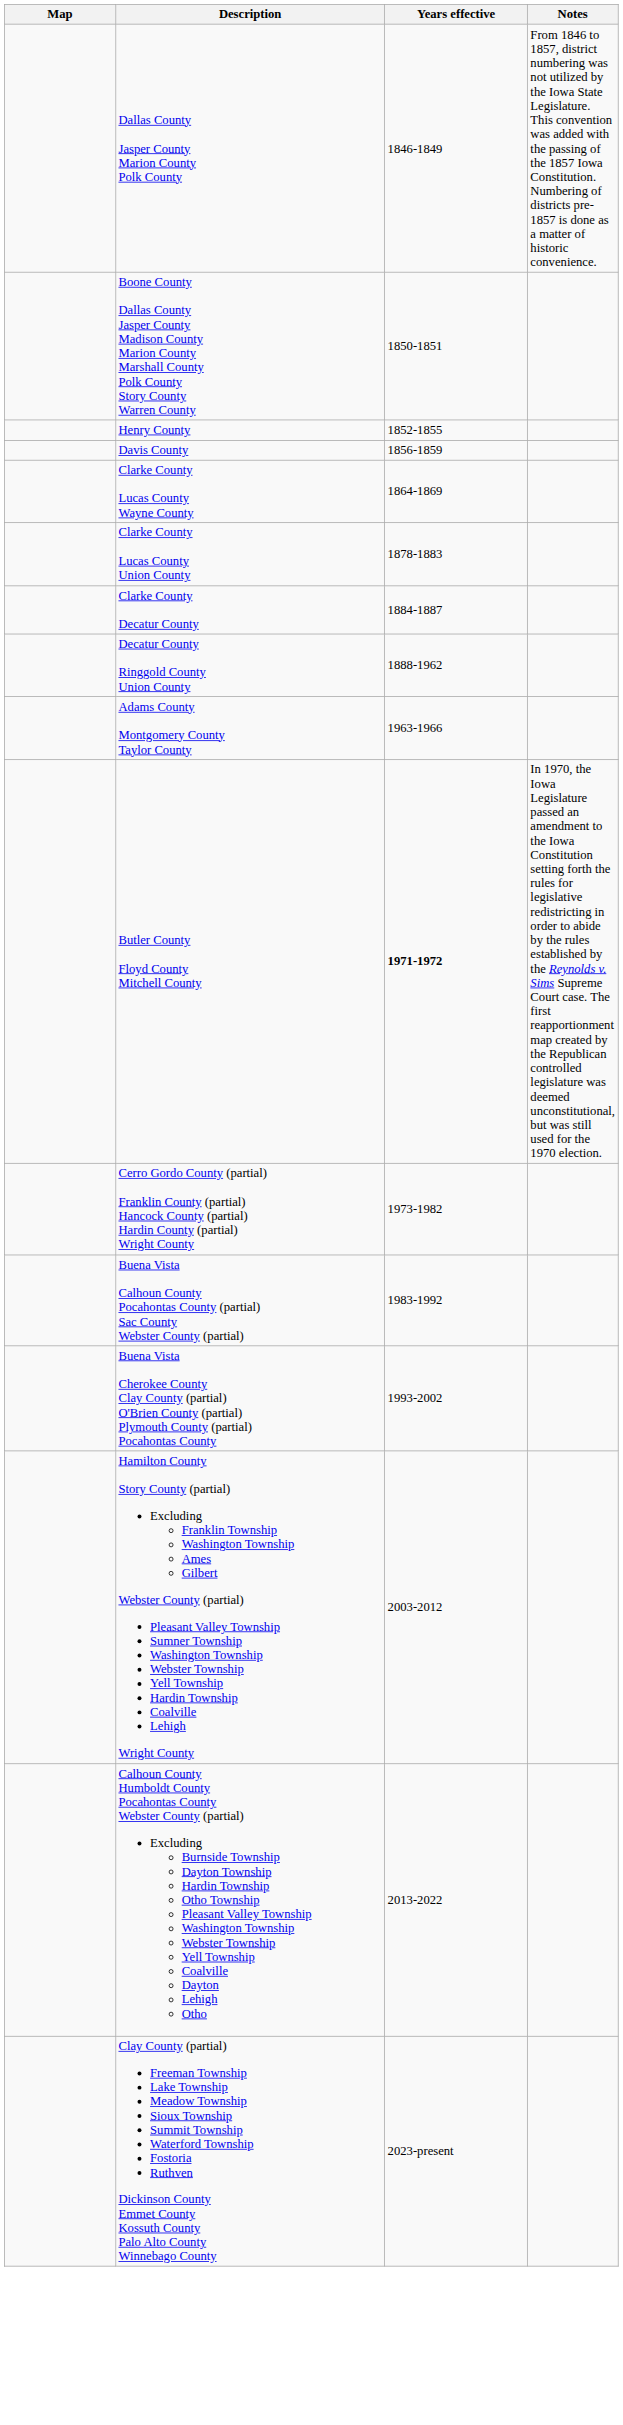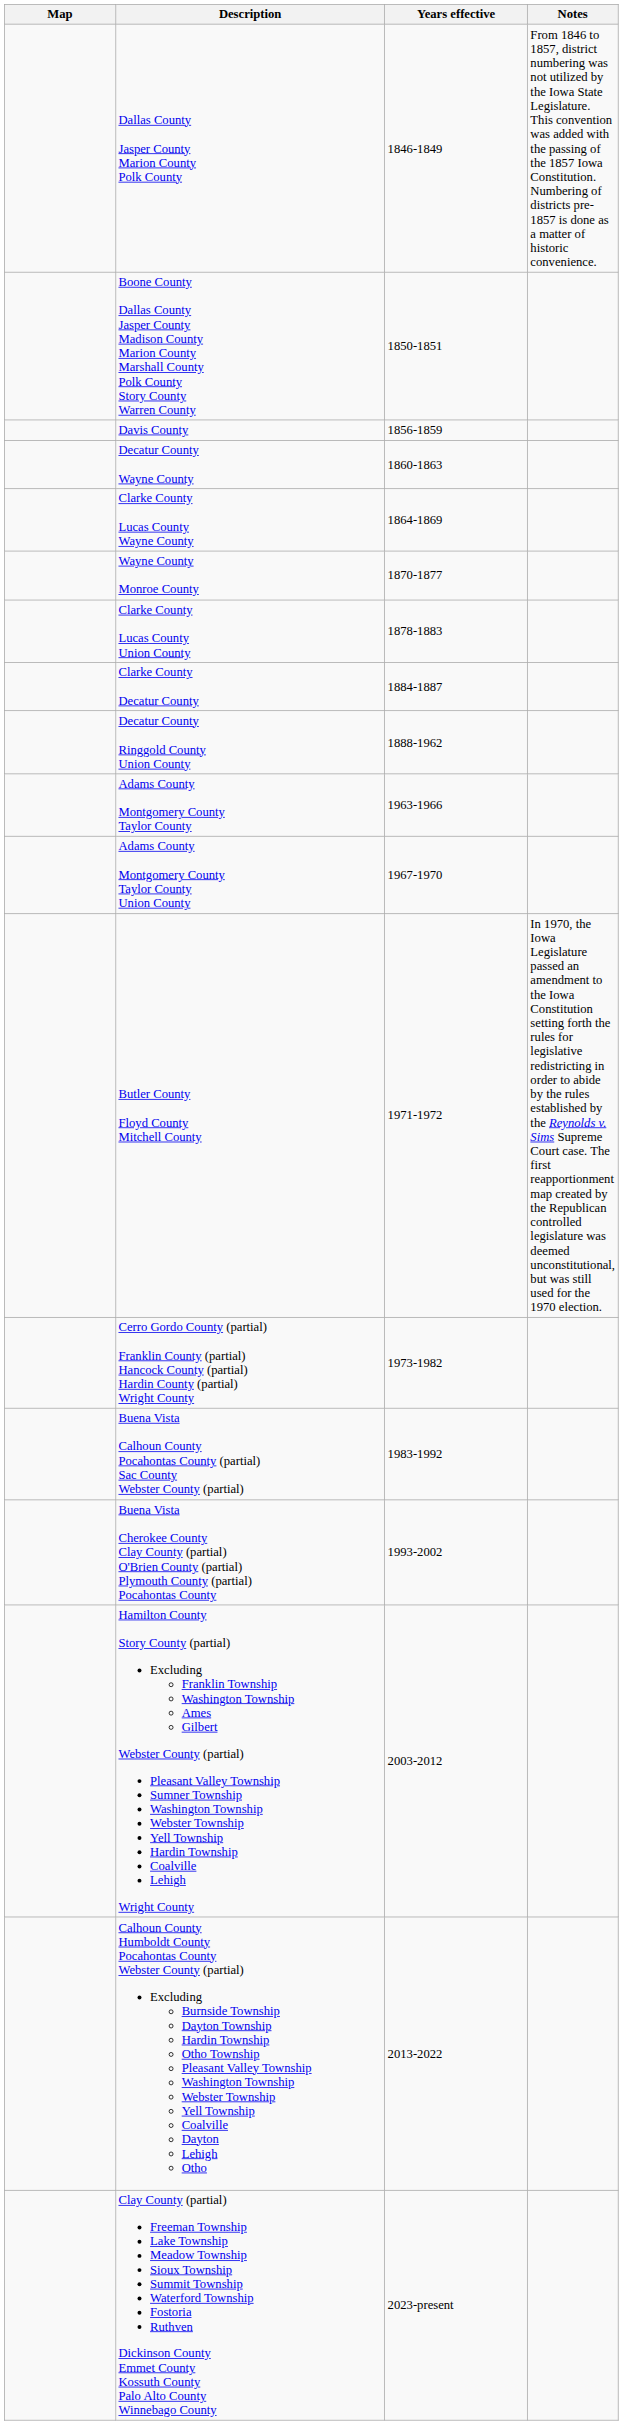- row: (154, 430)
+ row: (159, 464)
+ row: (159, 575)
+ row: (172, 874)
(415, 961) bold -> (415, 1115) normal
